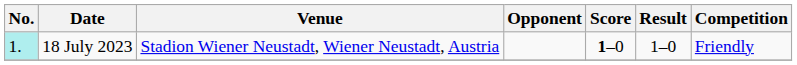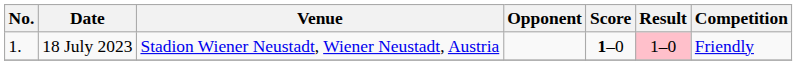(15, 45) paleturquoise background -> (15, 45) no background
(663, 45) no background -> (663, 45) pink background
